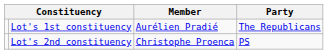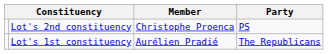rows swapped: (71, 27) <-> (71, 41)
